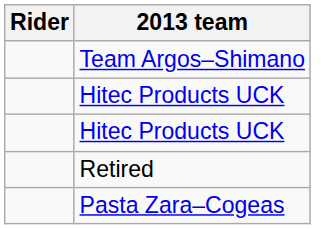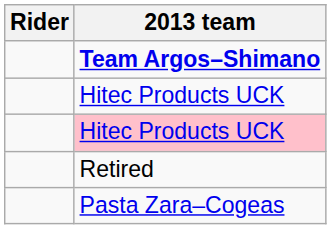(192, 59) normal -> (200, 59) bold
(182, 132) no background -> (182, 132) pink background
